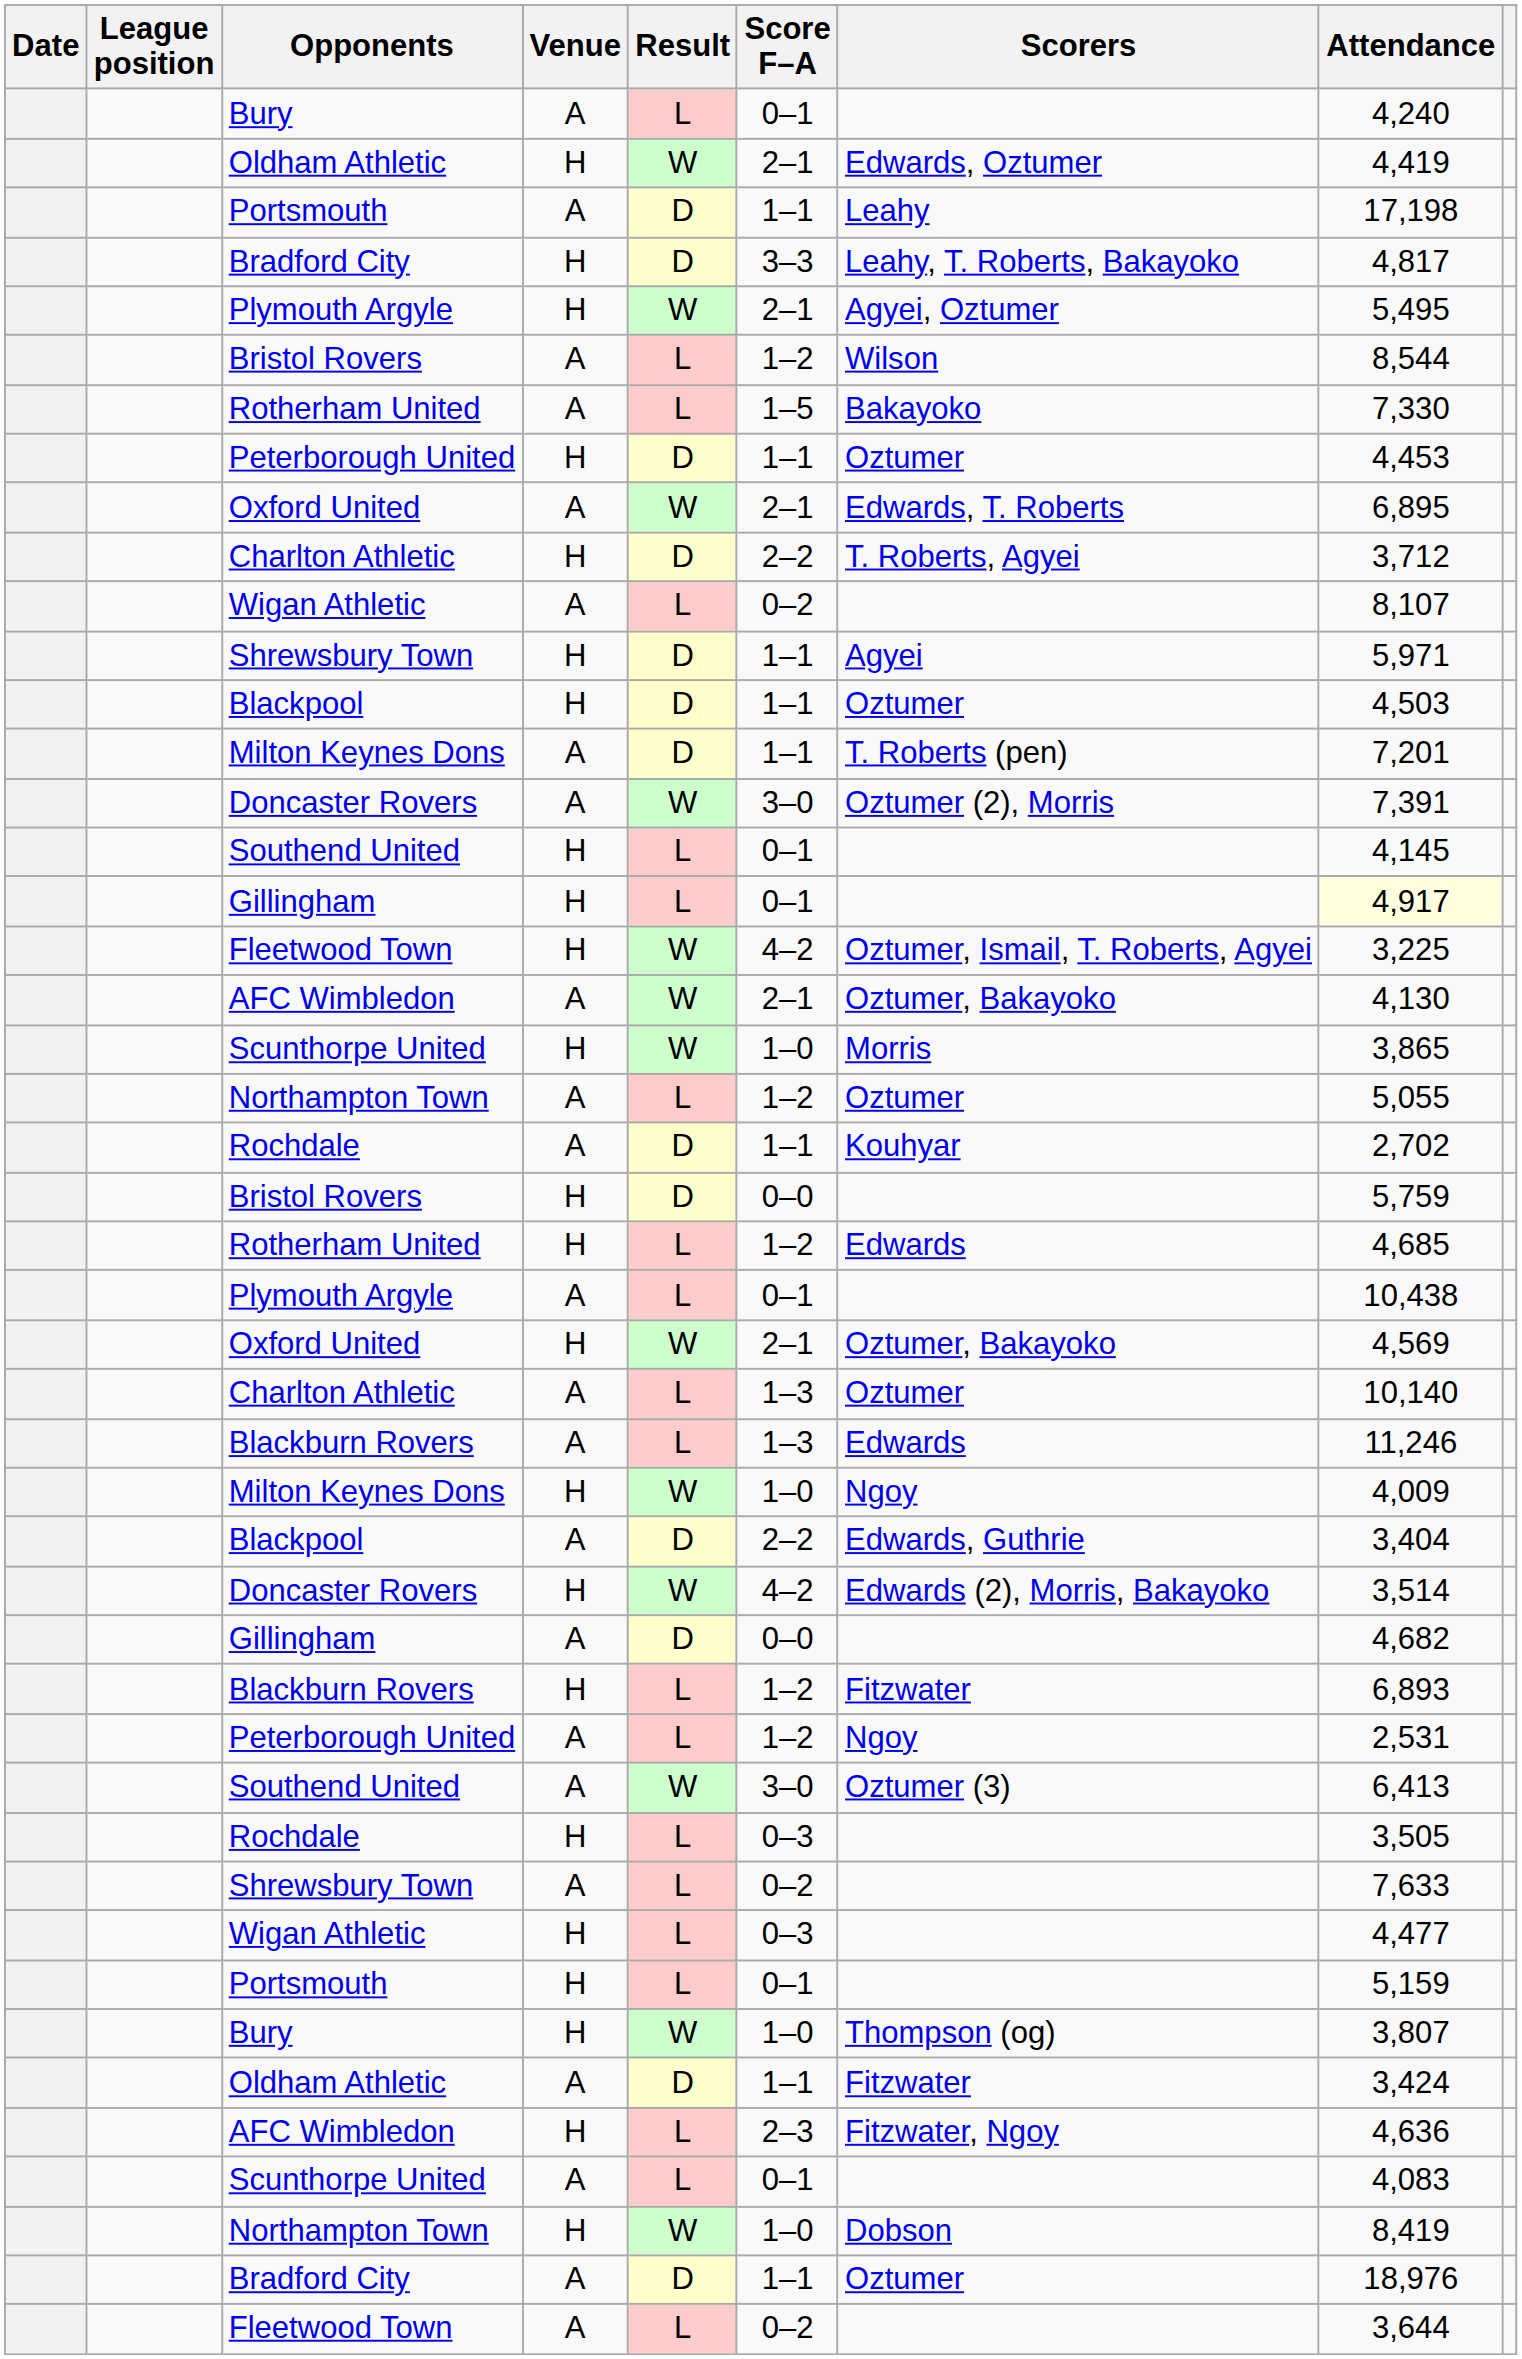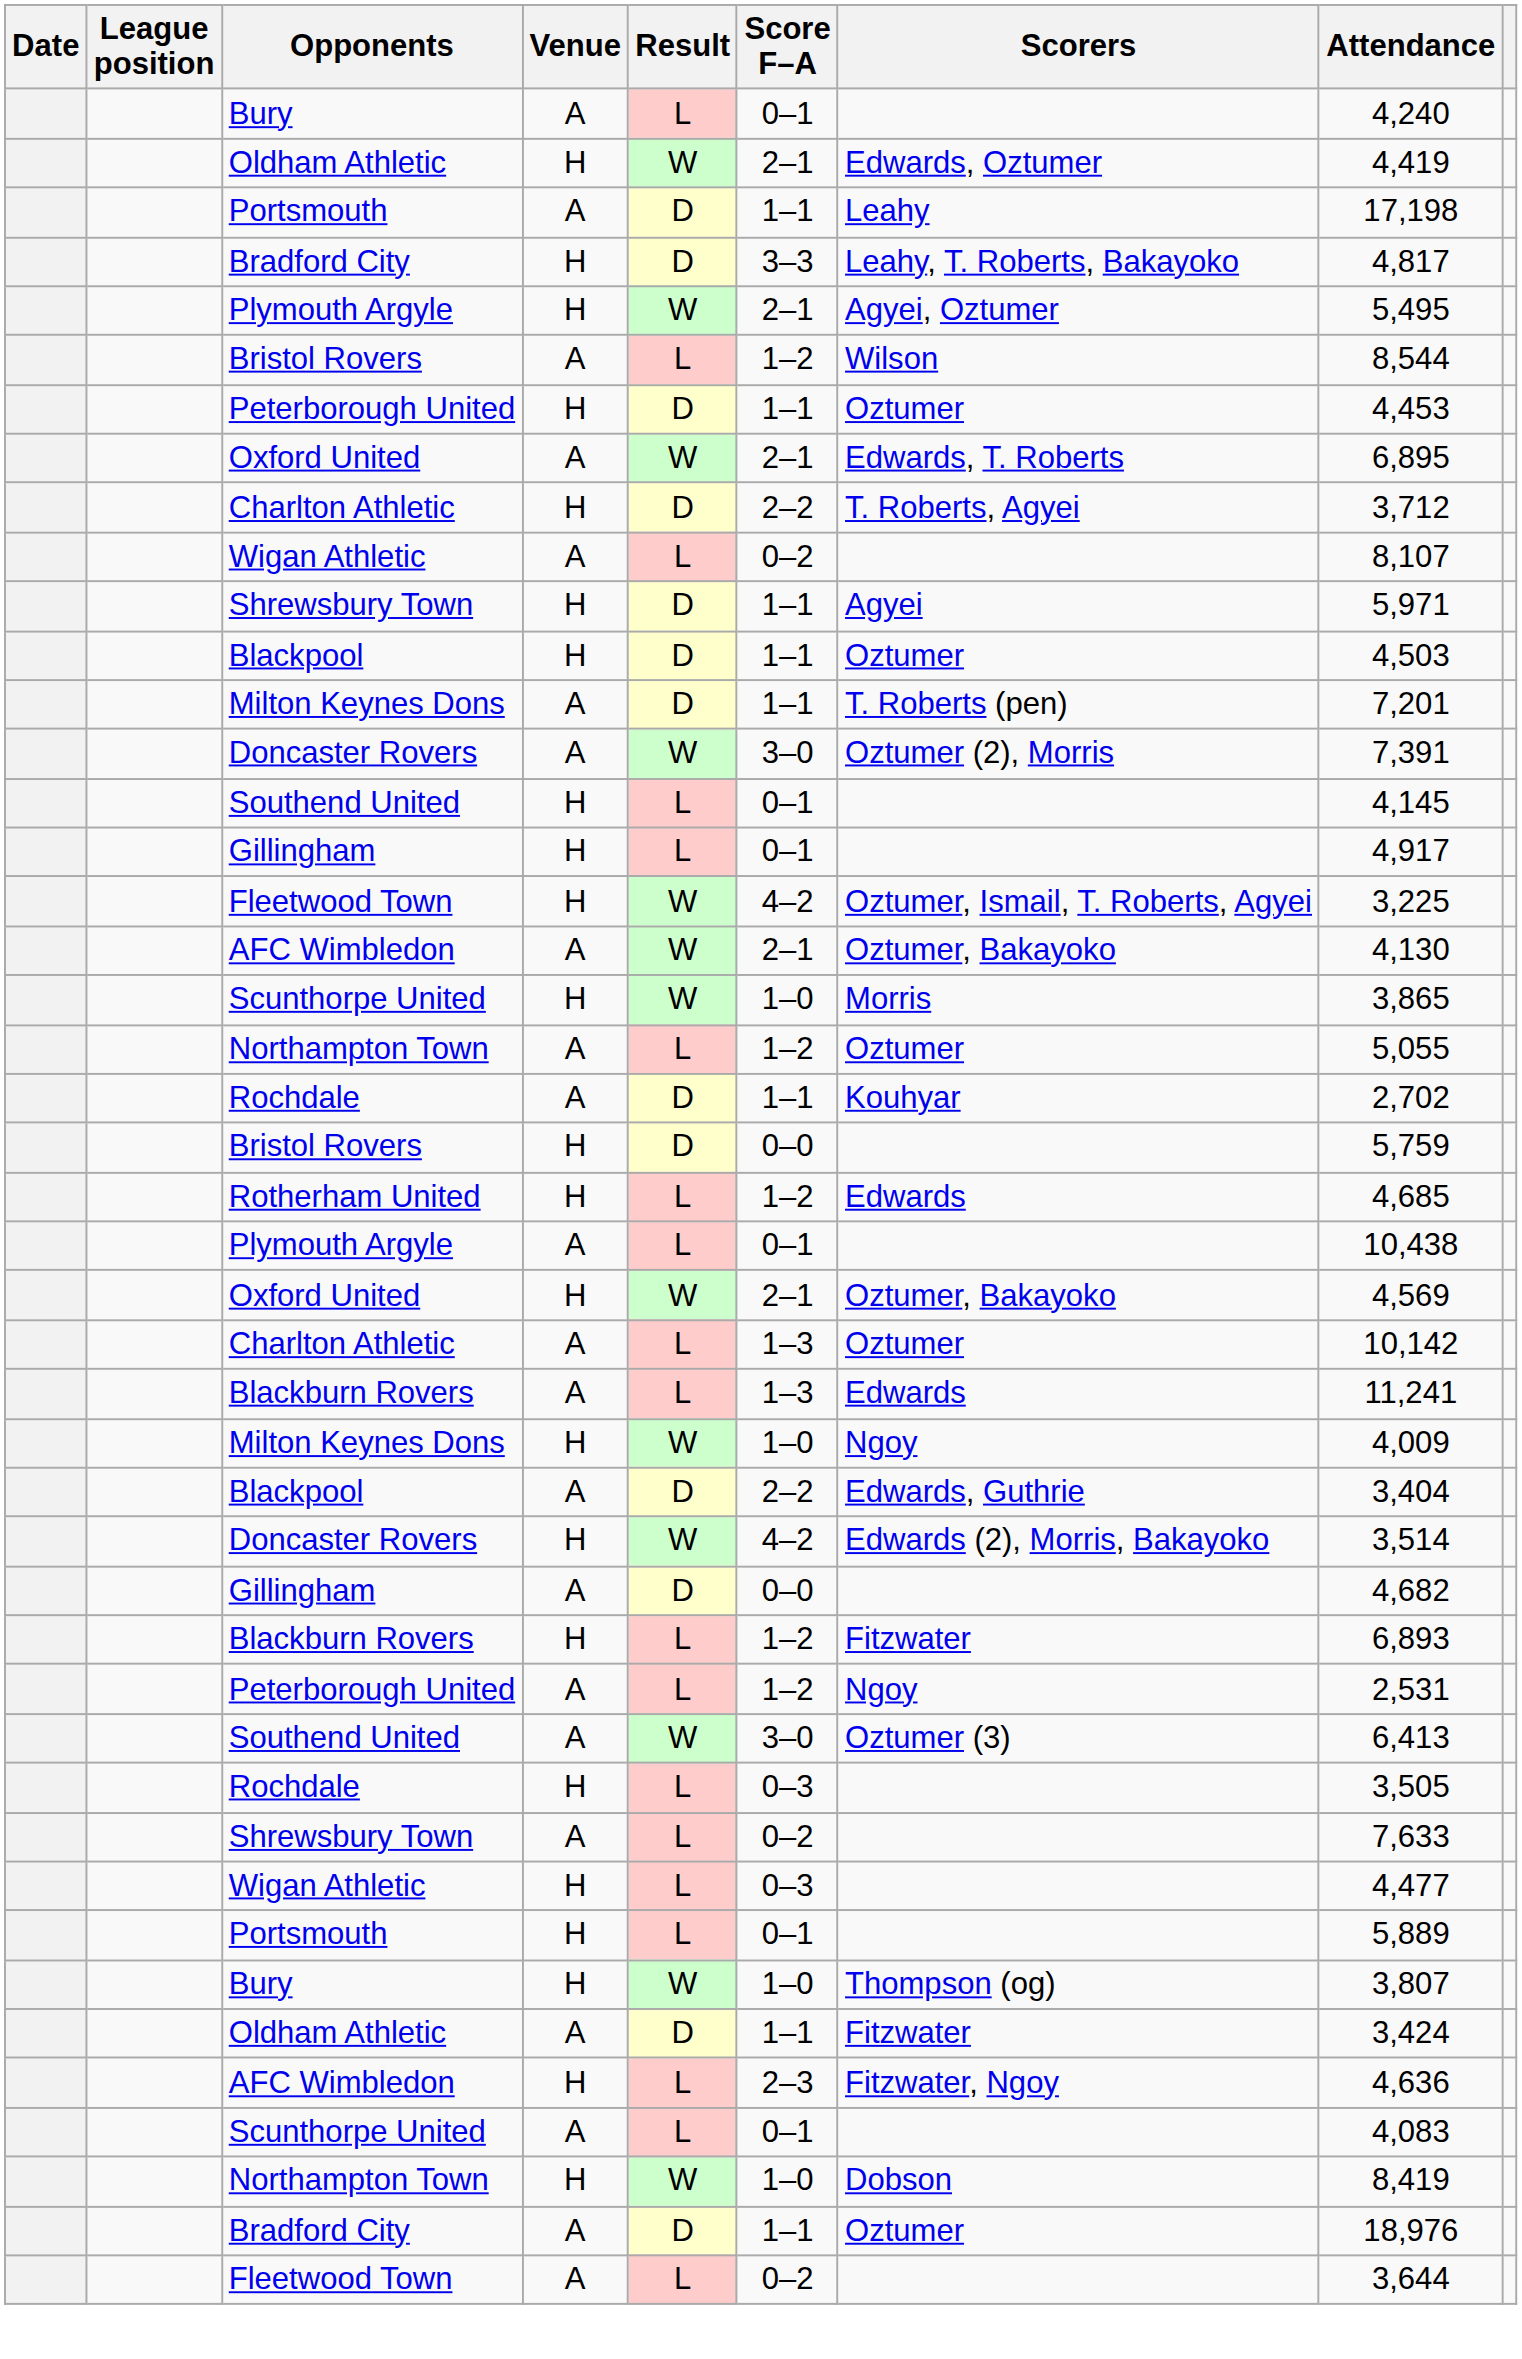- row: (355, 408)
(1411, 900) lightyellow background -> (1411, 851) no background
(1411, 1393) 10,140 -> (1411, 1343) 10,142
(1411, 1442) 11,246 -> (1411, 1393) 11,241
(1411, 1983) 5,159 -> (1411, 1934) 5,889
